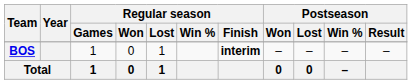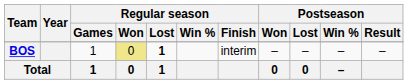(131, 51) no background -> (131, 51) khaki background
(162, 51) normal -> (162, 51) bold
(240, 51) bold -> (238, 51) normal
